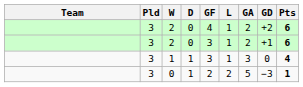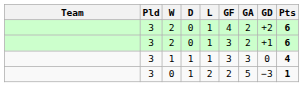columns swapped: (229, 12) <-> (210, 12)
